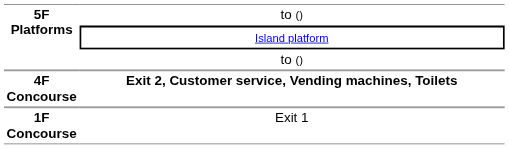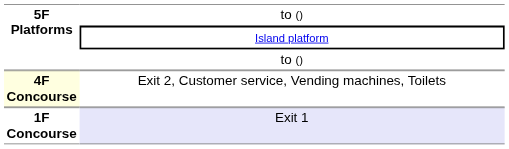(42, 88) no background -> (42, 88) lightyellow background
(292, 81) bold -> (292, 81) normal
(292, 118) no background -> (292, 118) lavender background
